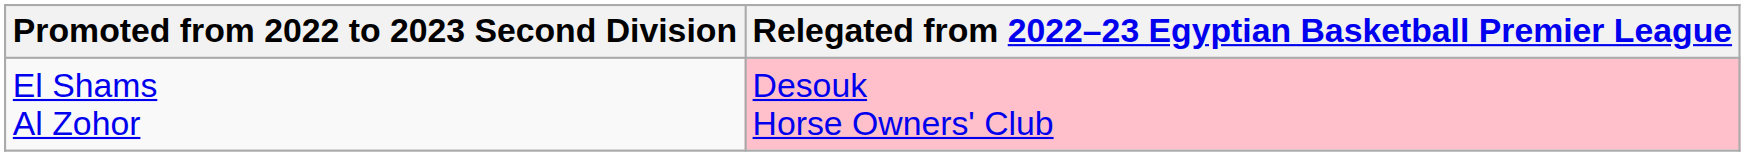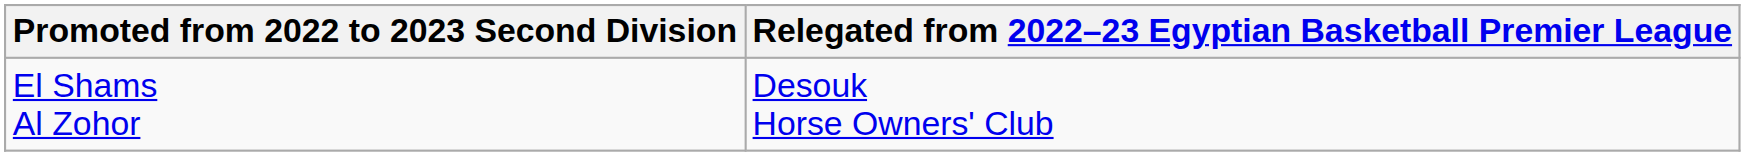(903, 103) pink background -> (903, 103) no background
